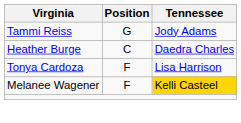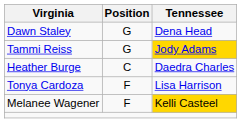+ row: (39, 31)
(186, 31) no background -> (186, 49) gold background
